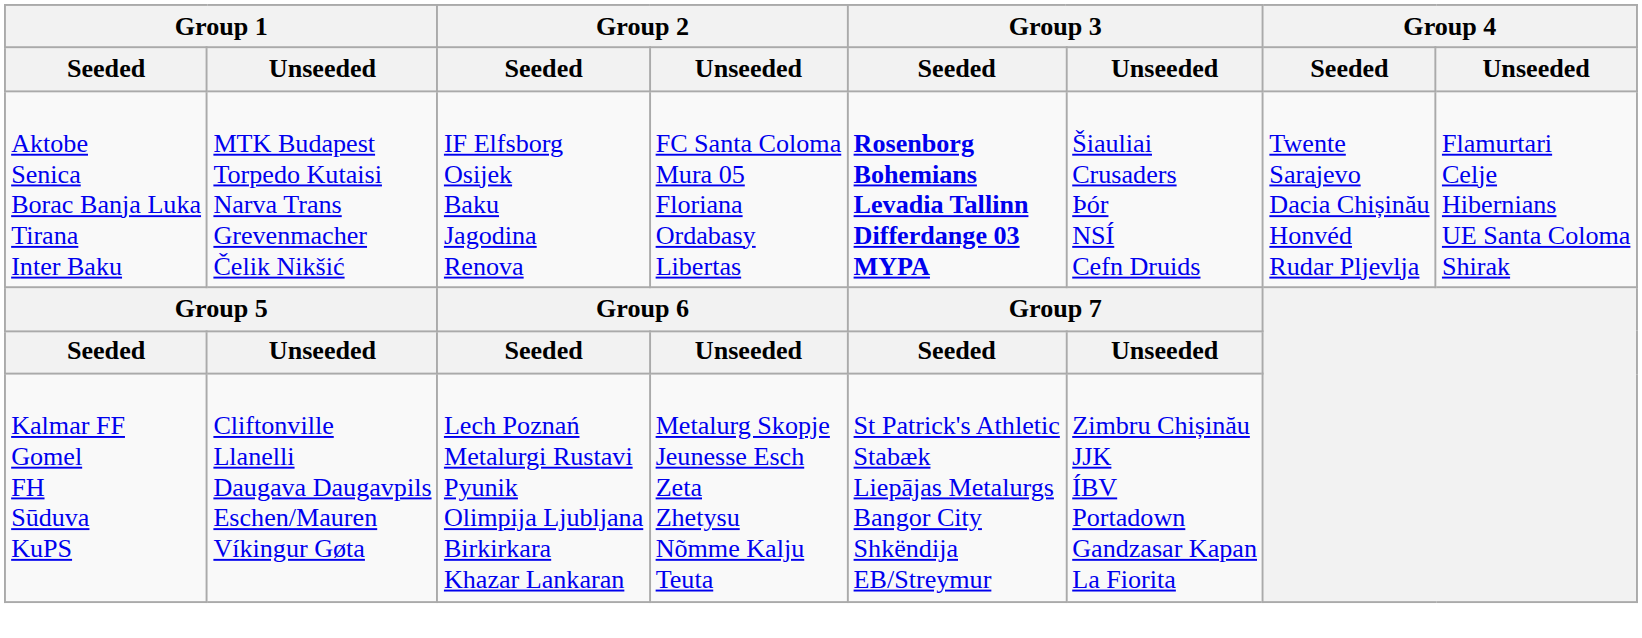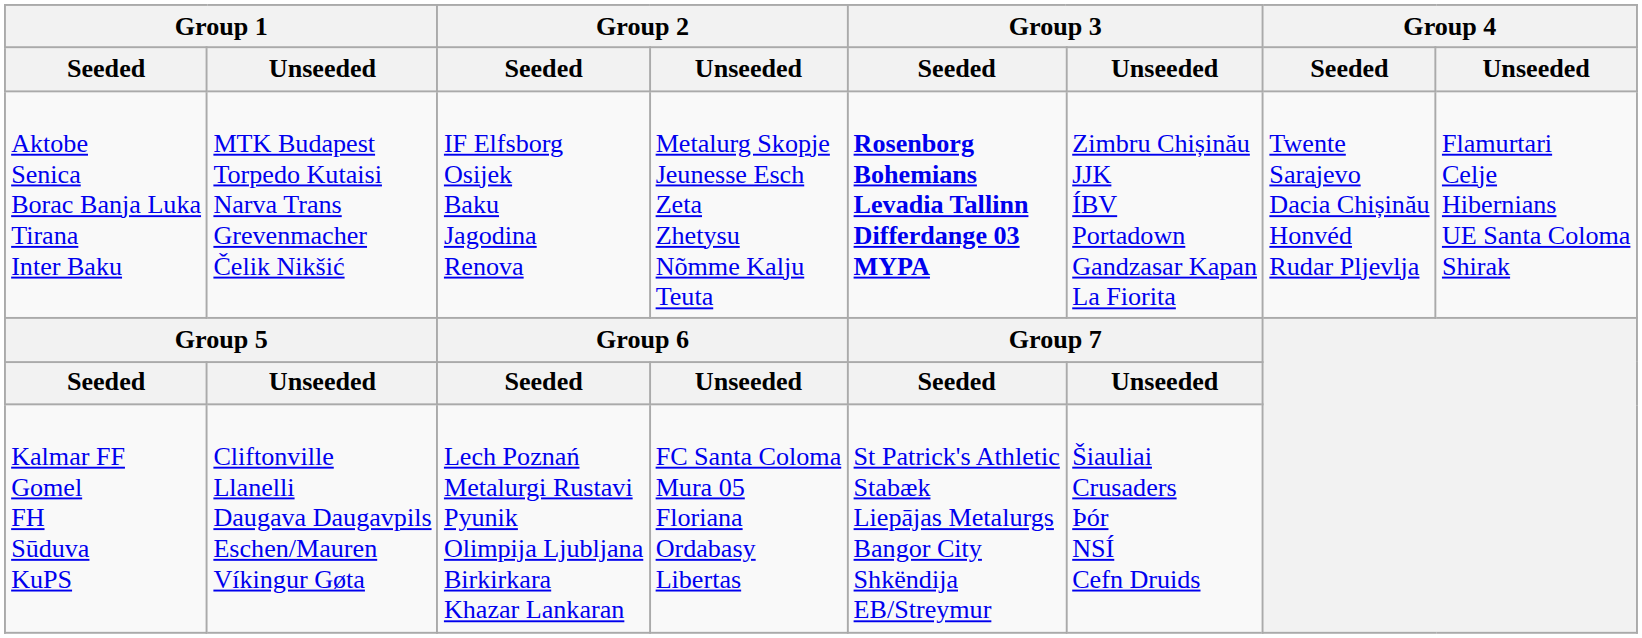(748, 203) FC Santa Coloma Mura 05 Floriana Ordabasy Libertas -> (743, 219) Metalurg Skopje Jeunesse Esch Zeta Zhetysu Nõmme Kalju Teuta
(1136, 203) Šiauliai Crusaders Þór NSÍ Cefn Druids -> (1165, 219) Zimbru Chișinău JJK ÍBV Portadown Gandzasar Kapan La Fiorita
(743, 502) Metalurg Skopje Jeunesse Esch Zeta Zhetysu Nõmme Kalju Teuta -> (748, 517) FC Santa Coloma Mura 05 Floriana Ordabasy Libertas
(1165, 502) Zimbru Chișinău JJK ÍBV Portadown Gandzasar Kapan La Fiorita -> (1136, 517) Šiauliai Crusaders Þór NSÍ Cefn Druids
